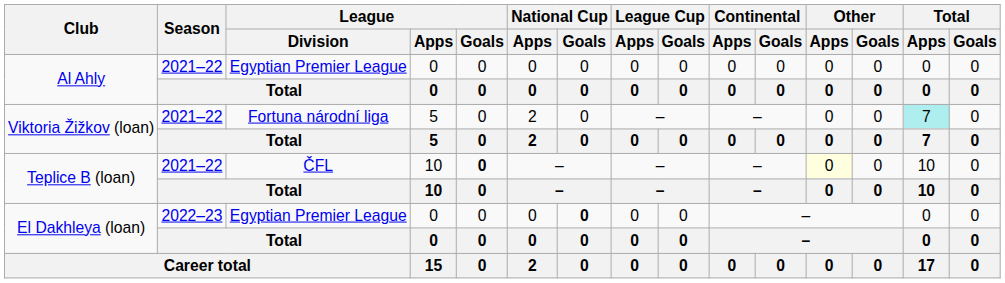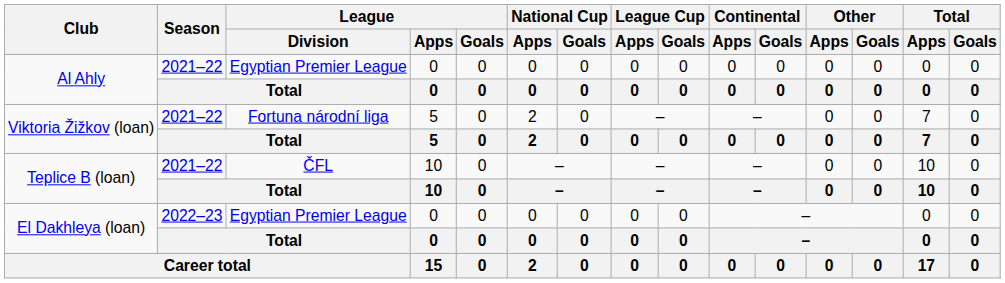(926, 116) paleturquoise background -> (926, 116) no background
(482, 166) bold -> (482, 166) normal
(829, 166) lightyellow background -> (829, 166) no background
(584, 215) bold -> (584, 215) normal
